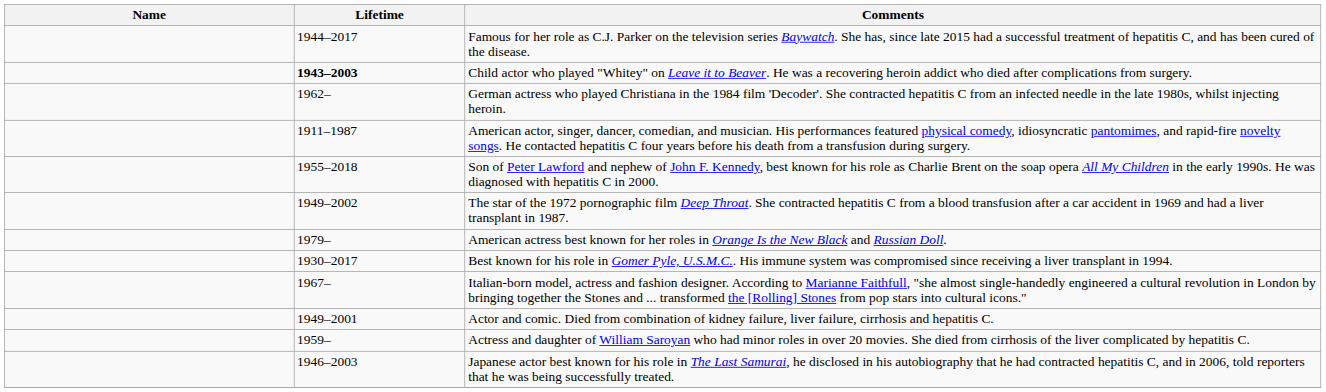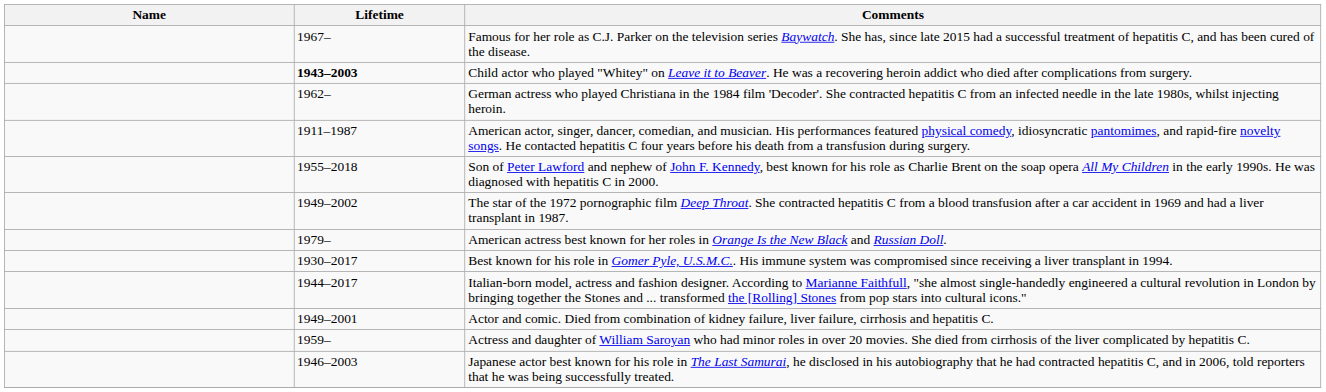(327, 36) 1944–2017 -> (314, 36) 1967–
(314, 282) 1967– -> (327, 282) 1944–2017
